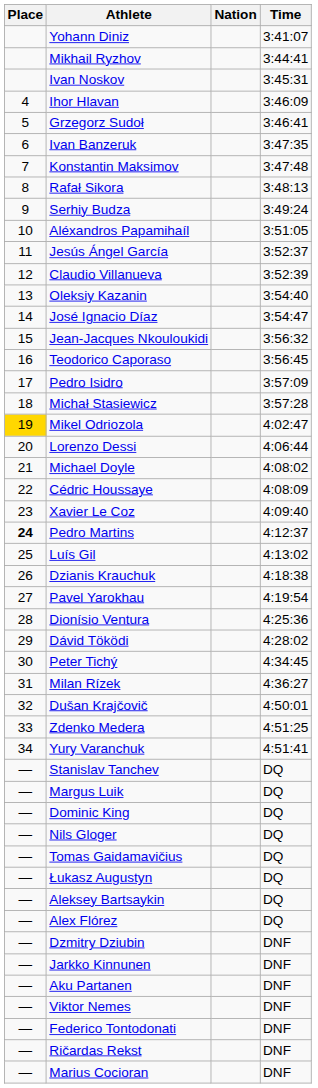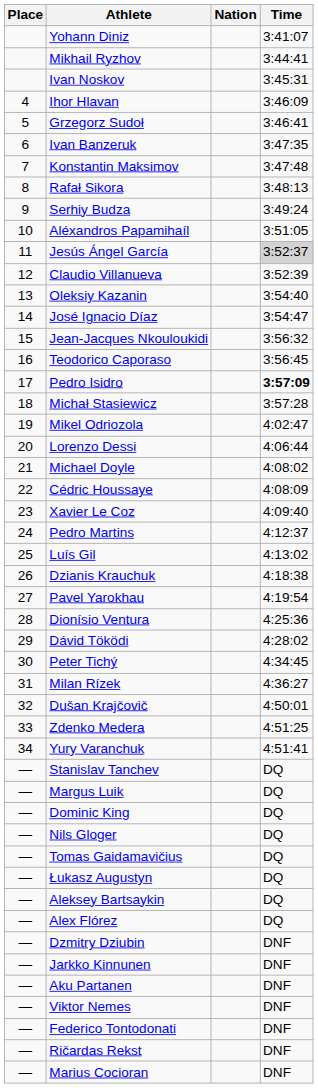(286, 252) no background -> (286, 252) lightgrey background
(286, 381) normal -> (286, 381) bold
(25, 425) gold background -> (25, 425) no background
(25, 532) bold -> (25, 532) normal
